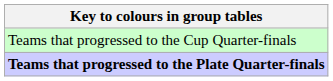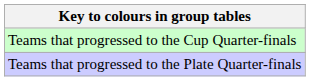(166, 64) bold -> (155, 64) normal
